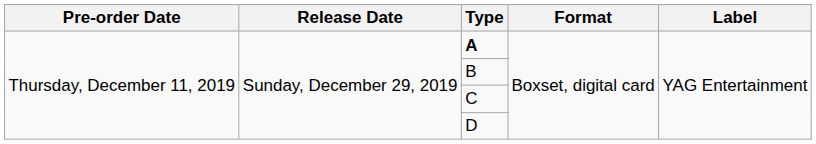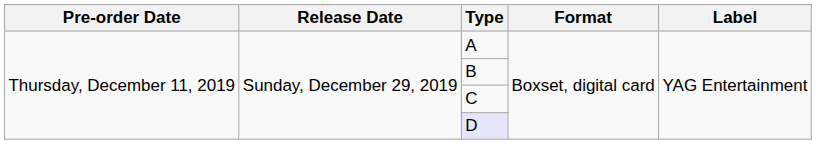(471, 44) bold -> (471, 44) normal
(471, 125) no background -> (471, 125) lavender background
